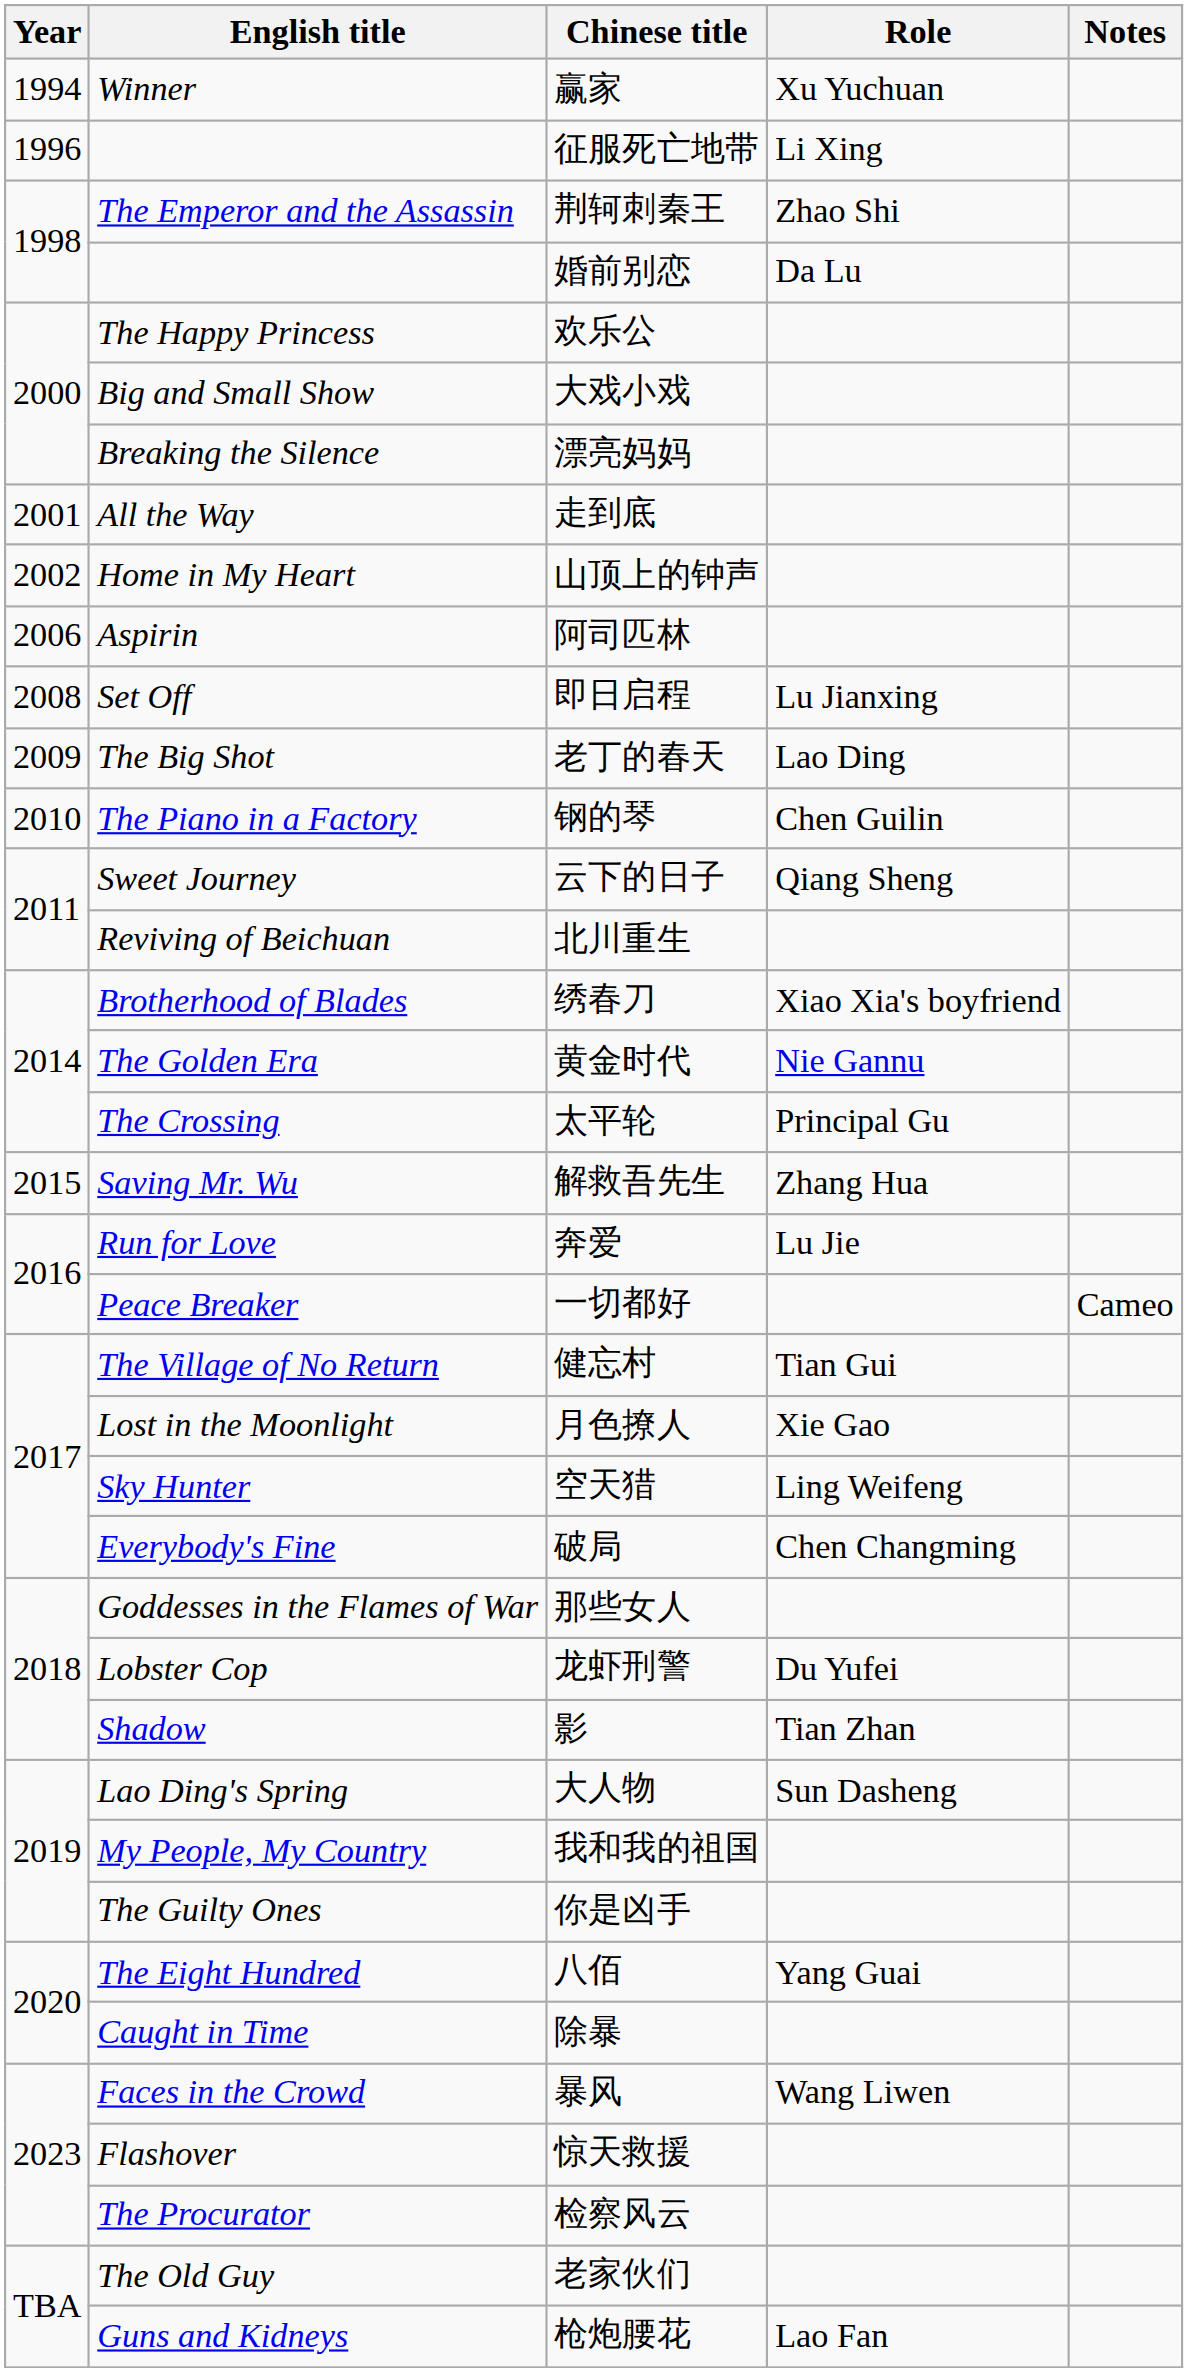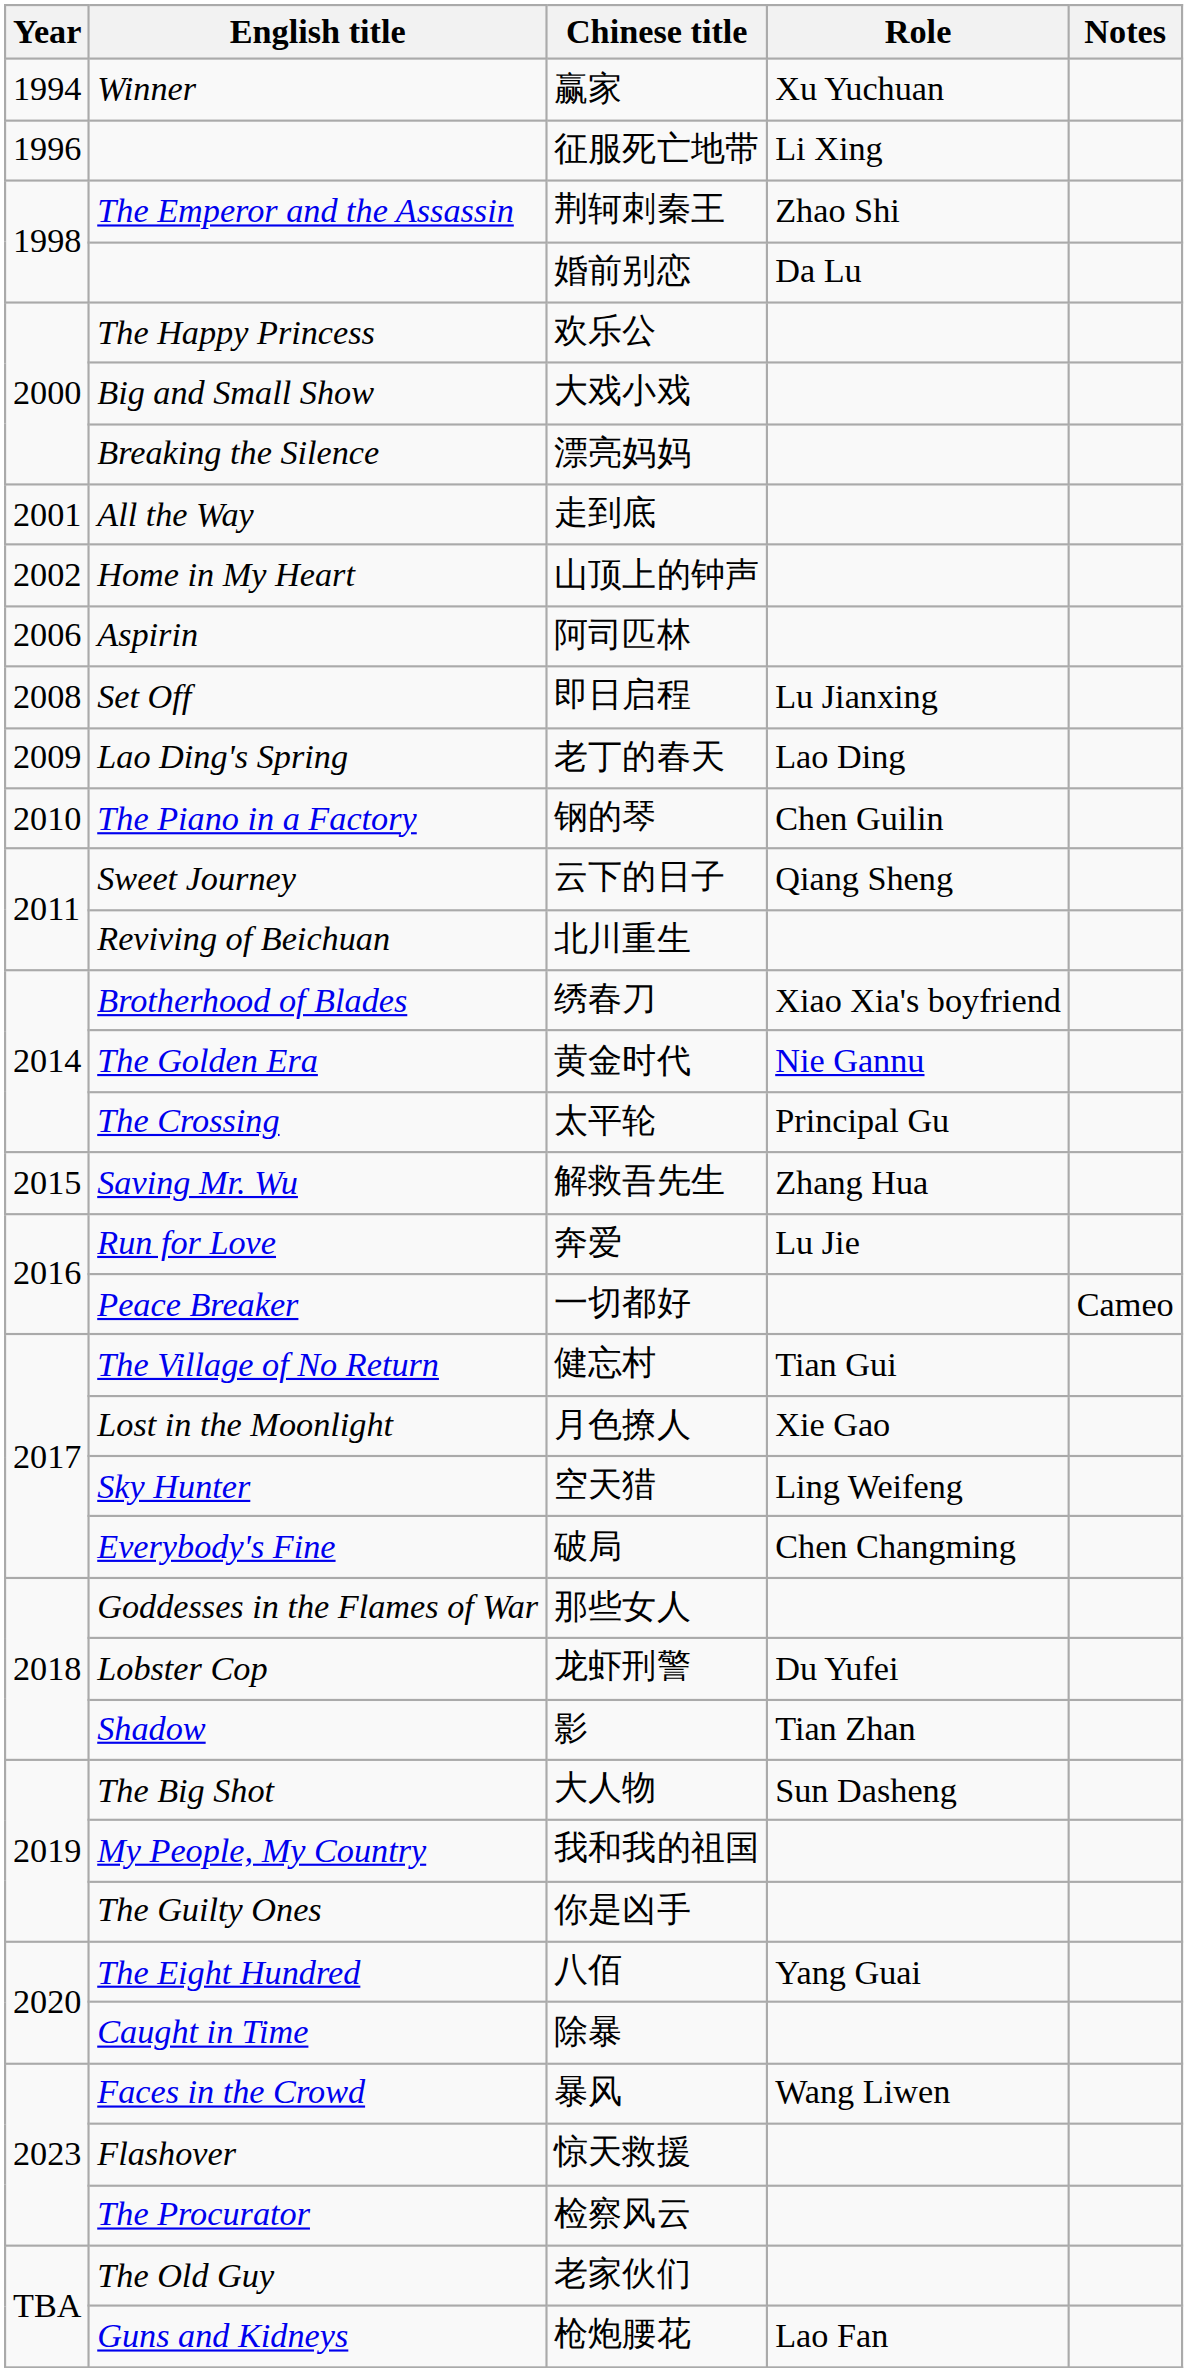(186, 757) The Big Shot -> (223, 757) Lao Ding's Spring
(223, 1789) Lao Ding's Spring -> (186, 1789) The Big Shot
